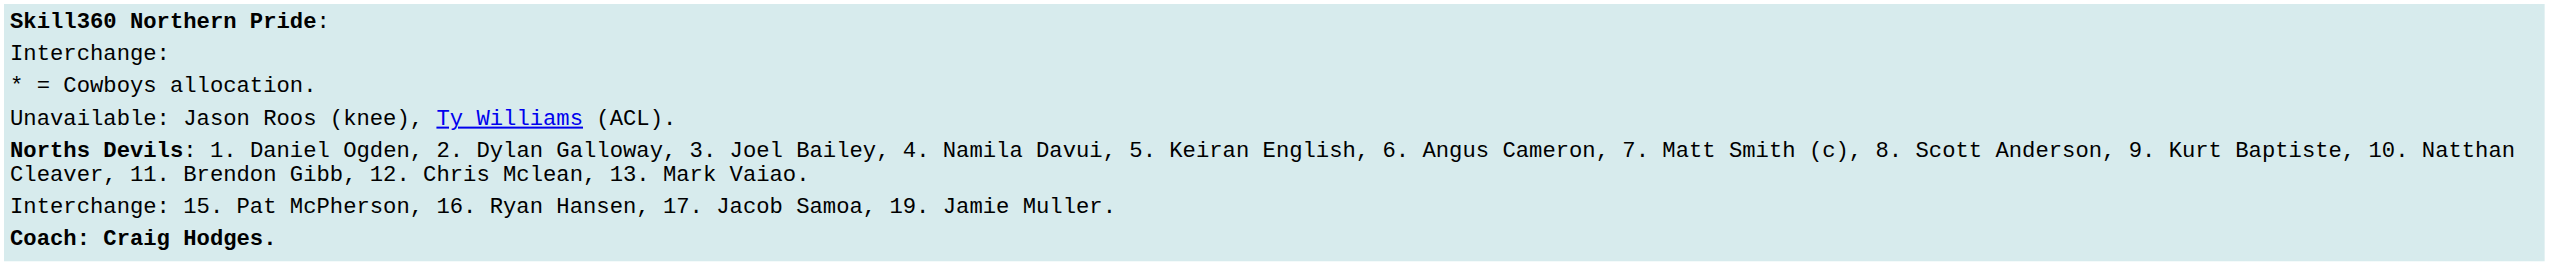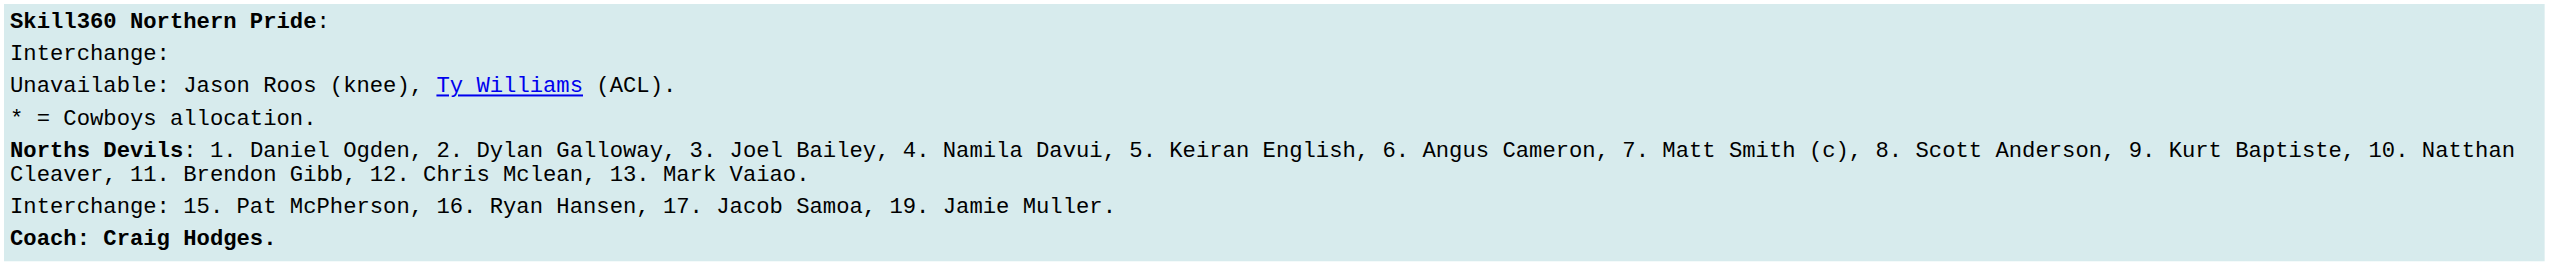(163, 86) * = Cowboys allocation. -> (343, 86) Unavailable: Jason Roos (knee), Ty Williams (ACL).
(343, 119) Unavailable: Jason Roos (knee), Ty Williams (ACL). -> (163, 119) * = Cowboys allocation.
